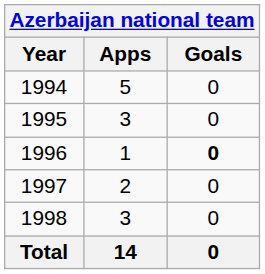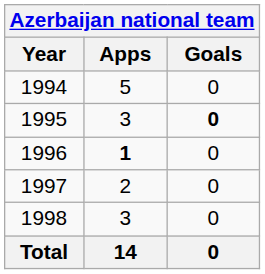(213, 119) normal -> (213, 119) bold
(125, 152) normal -> (125, 152) bold
(213, 152) bold -> (213, 152) normal
